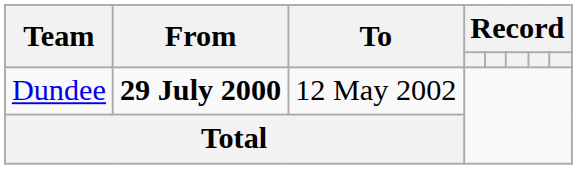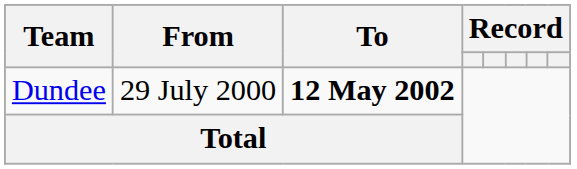(201, 90) bold -> (198, 90) normal
(376, 90) normal -> (372, 90) bold
